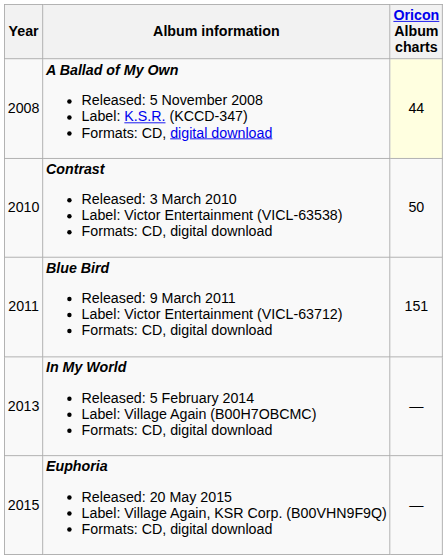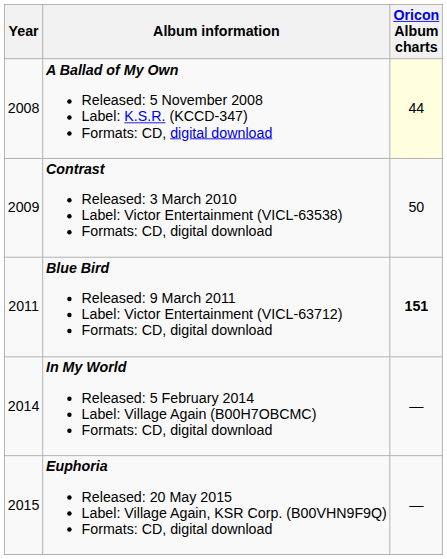(24, 207) 2010 -> (24, 207) 2009
(416, 306) normal -> (416, 306) bold
(24, 406) 2013 -> (24, 406) 2014
